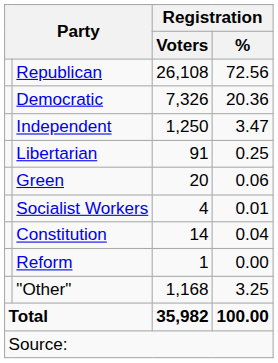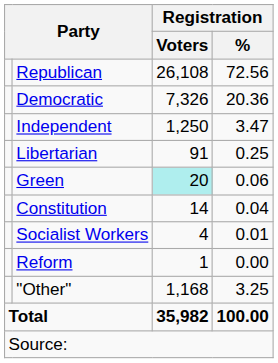(199, 180) no background -> (199, 180) paleturquoise background
rows swapped: (62, 235) <-> (82, 208)
